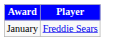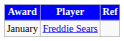+ column: (110, 12)
